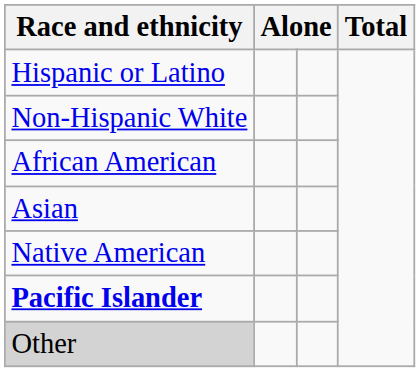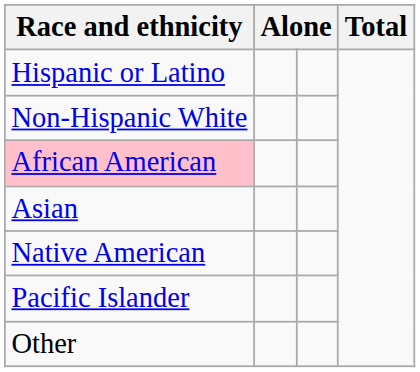(114, 162) no background -> (114, 162) pink background
(107, 298) bold -> (100, 298) normal
(44, 343) lightgrey background -> (44, 343) no background
